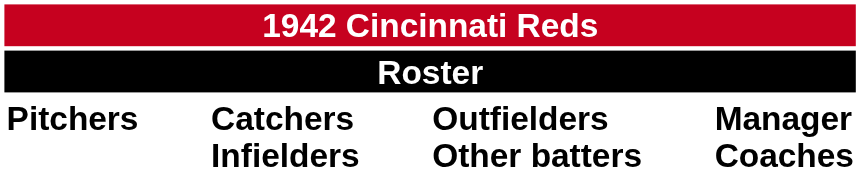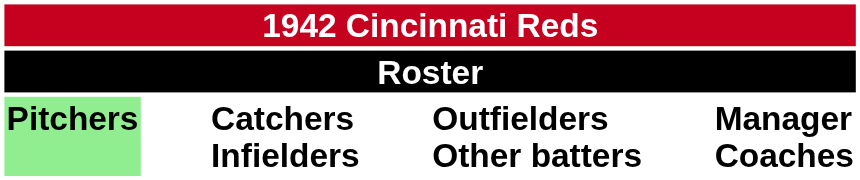(73, 118) no background -> (73, 118) lightgreen background
